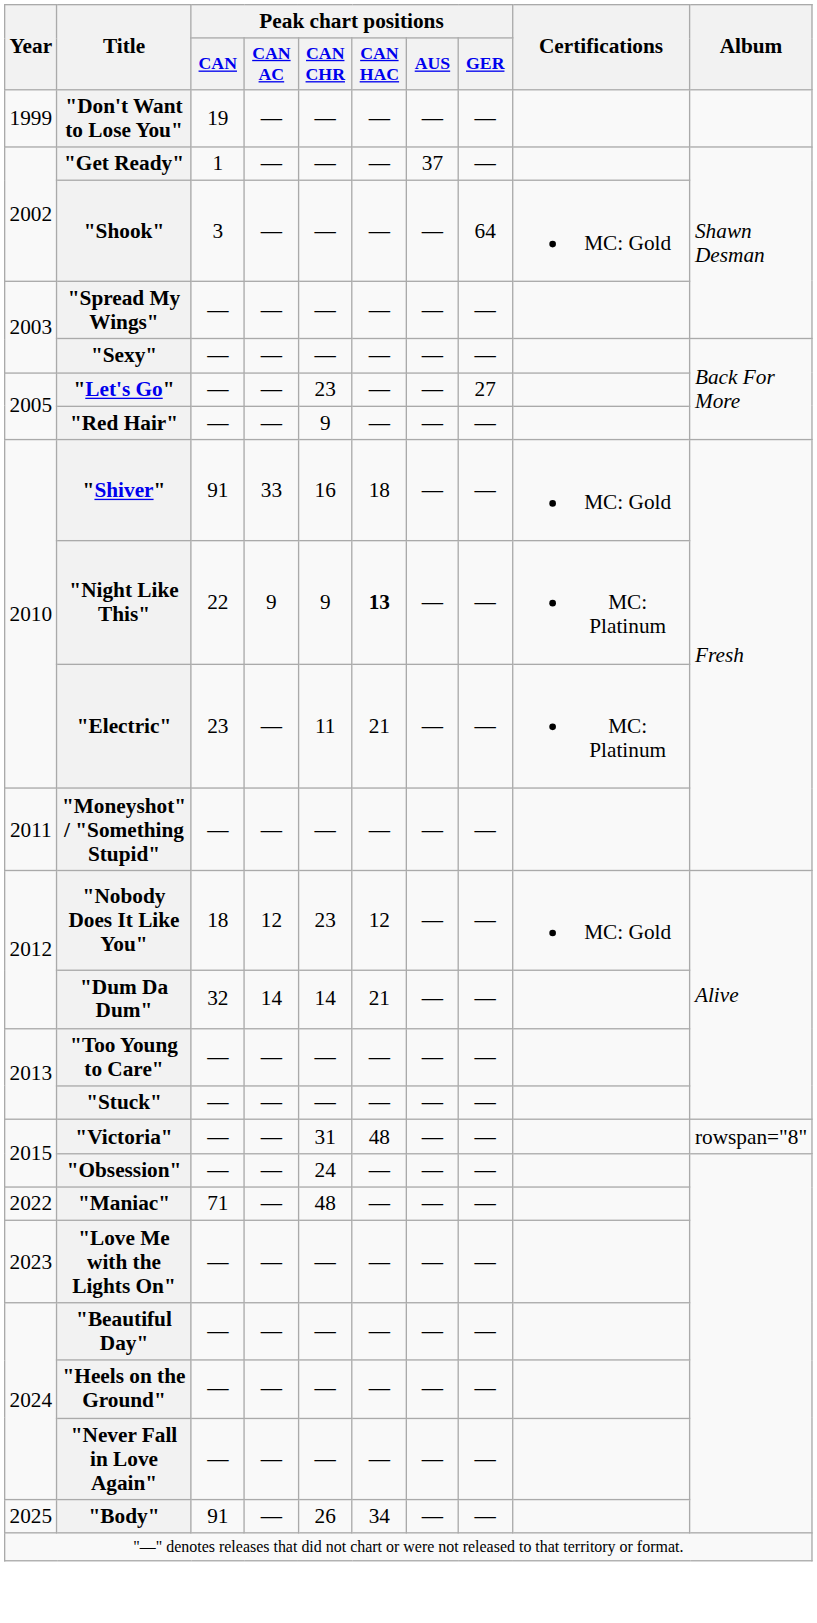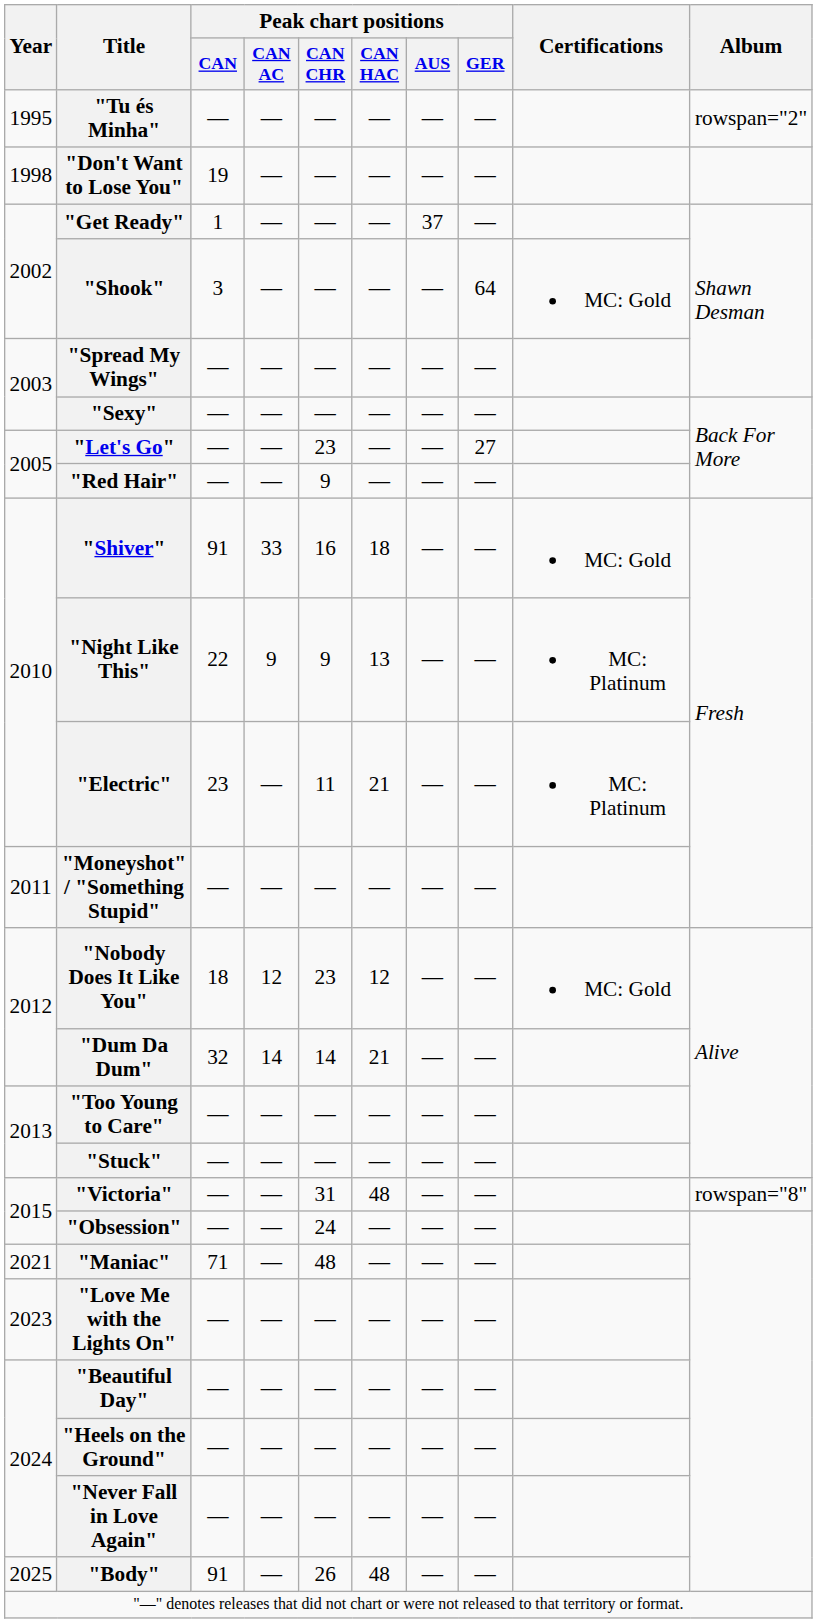+ row: (124, 118)
(31, 118) 1999 -> (31, 175) 1998
(379, 602) bold -> (379, 659) normal
(31, 1203) 2022 -> (31, 1261) 2021
(379, 1516) 34 -> (379, 1573) 48
